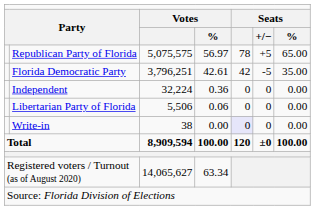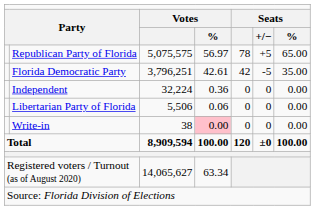(219, 125) no background -> (219, 125) pink background
(248, 125) lavender background -> (248, 125) no background
